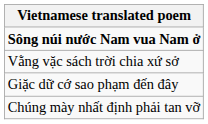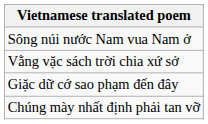(104, 38) bold -> (99, 38) normal
